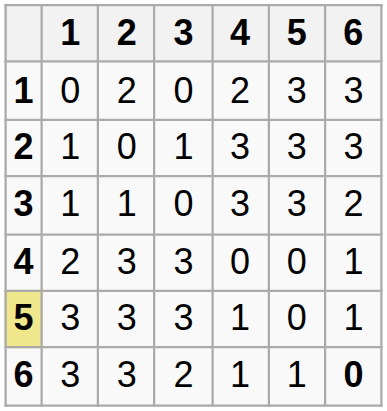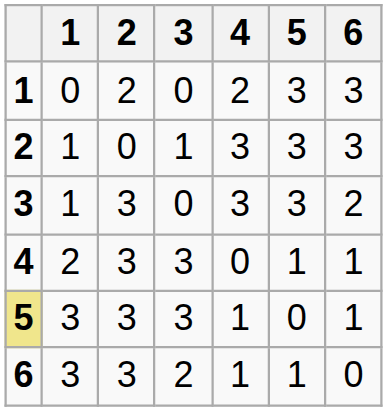(127, 204) 1 -> (127, 204) 3
(297, 261) 0 -> (297, 261) 1
(353, 375) bold -> (353, 375) normal
